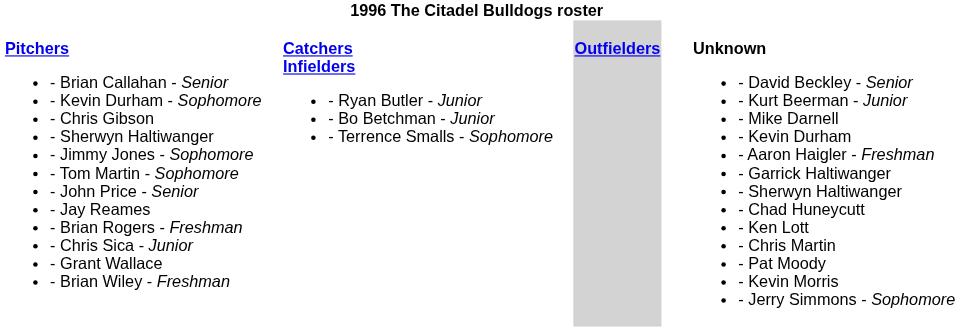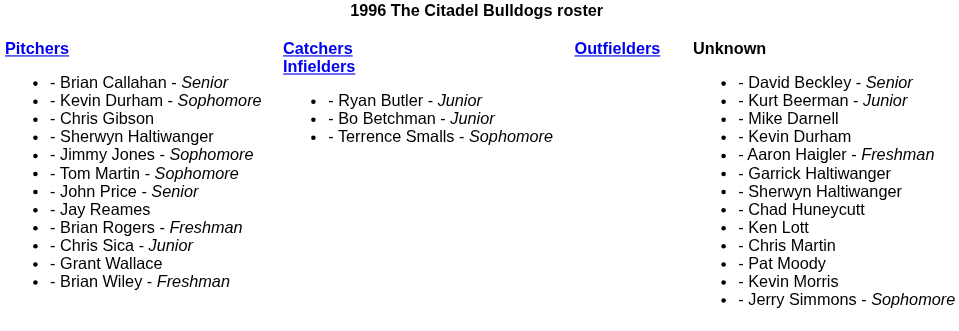(617, 49) lightgrey background -> (617, 49) no background
